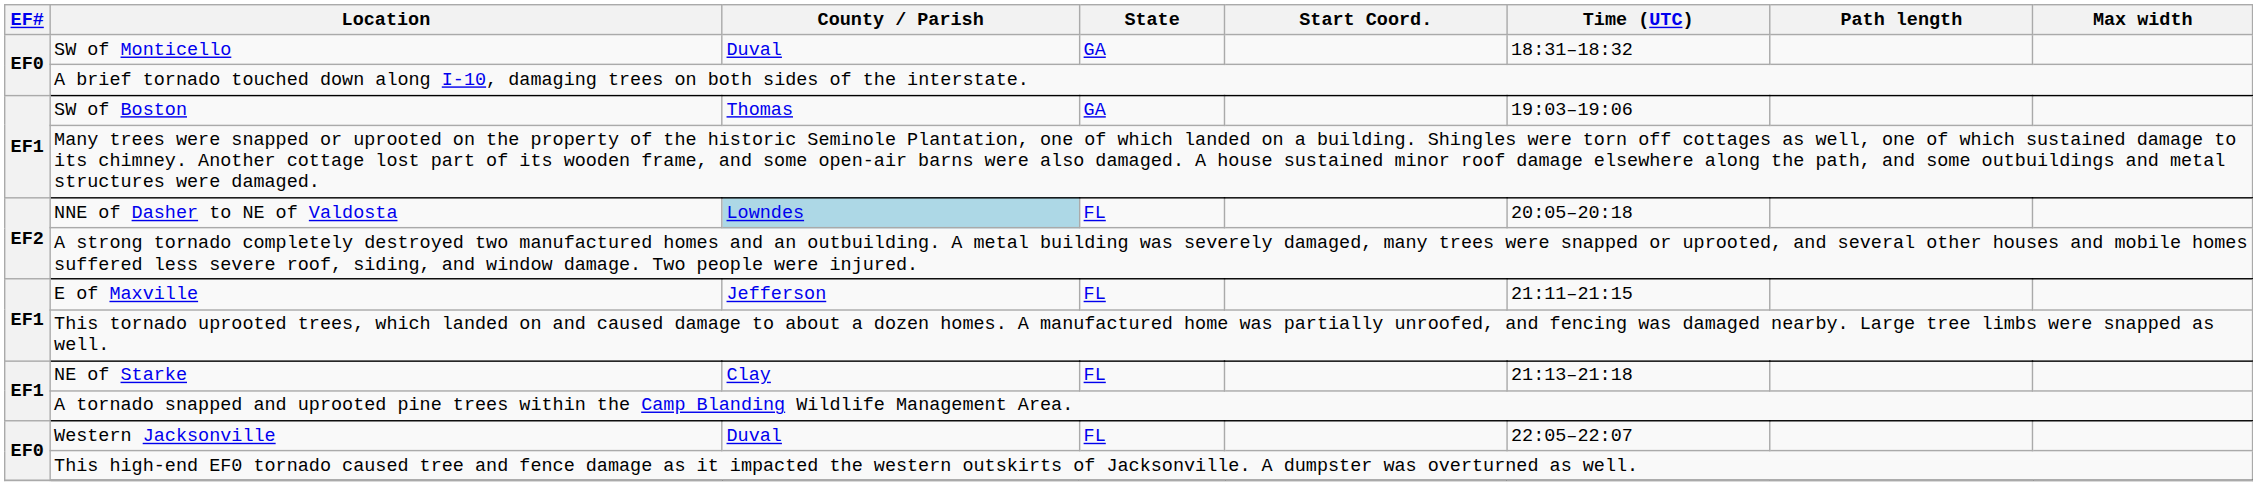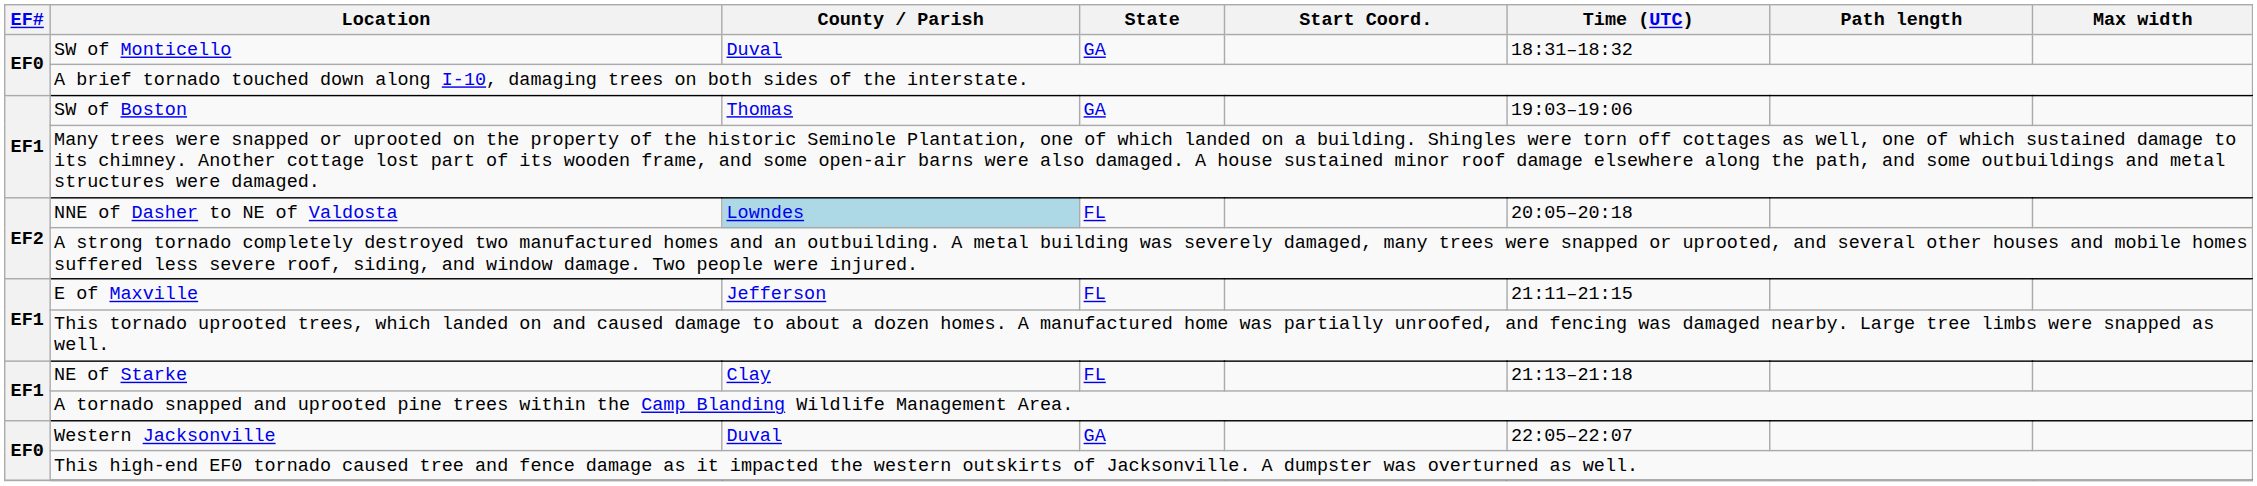(1095, 436) FL -> (1095, 436) GA
